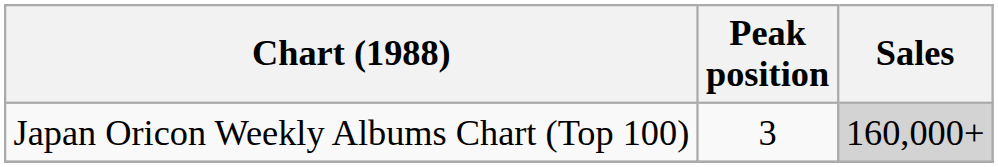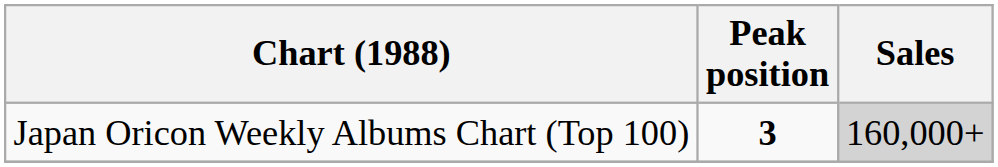(768, 131) normal -> (768, 131) bold
